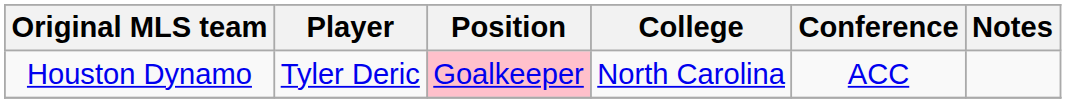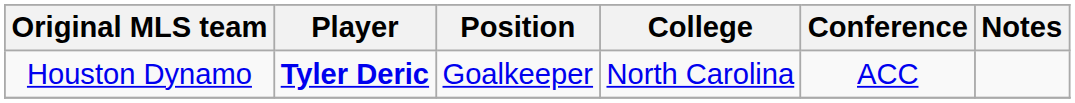(350, 73) normal -> (355, 73) bold
(509, 73) pink background -> (518, 73) no background
